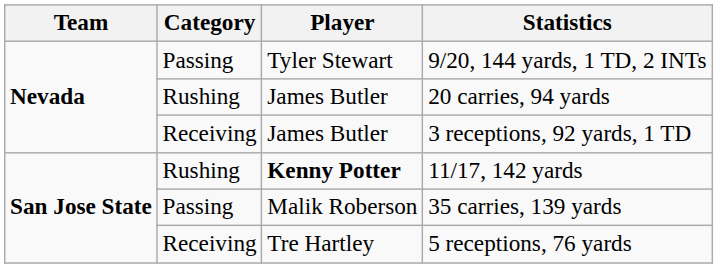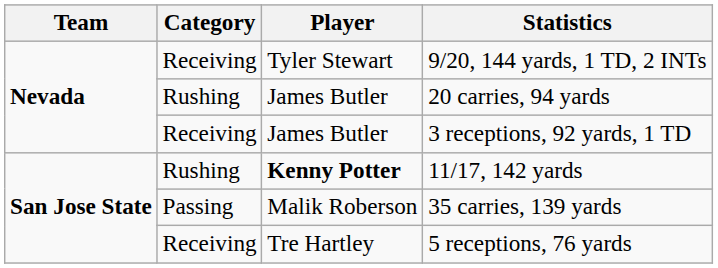(198, 59) Passing -> (210, 59) Receiving
